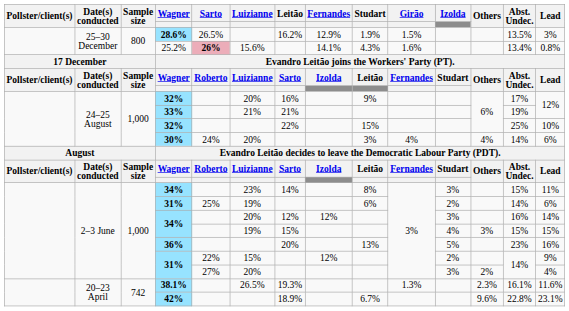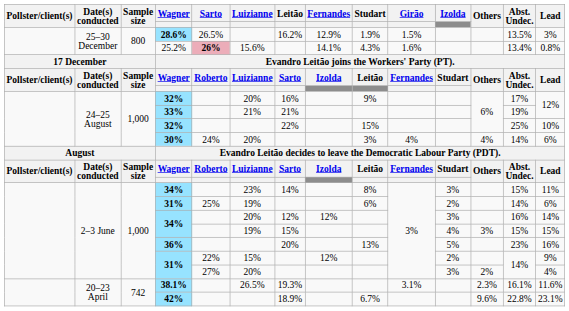(412, 286) 1.3% -> (412, 286) 3.1%
